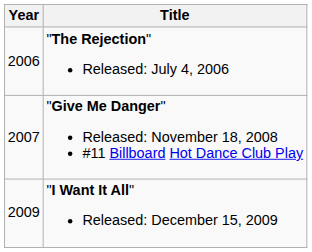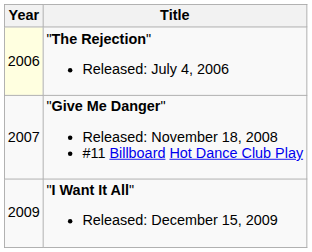(24, 61) no background -> (24, 61) lightyellow background
